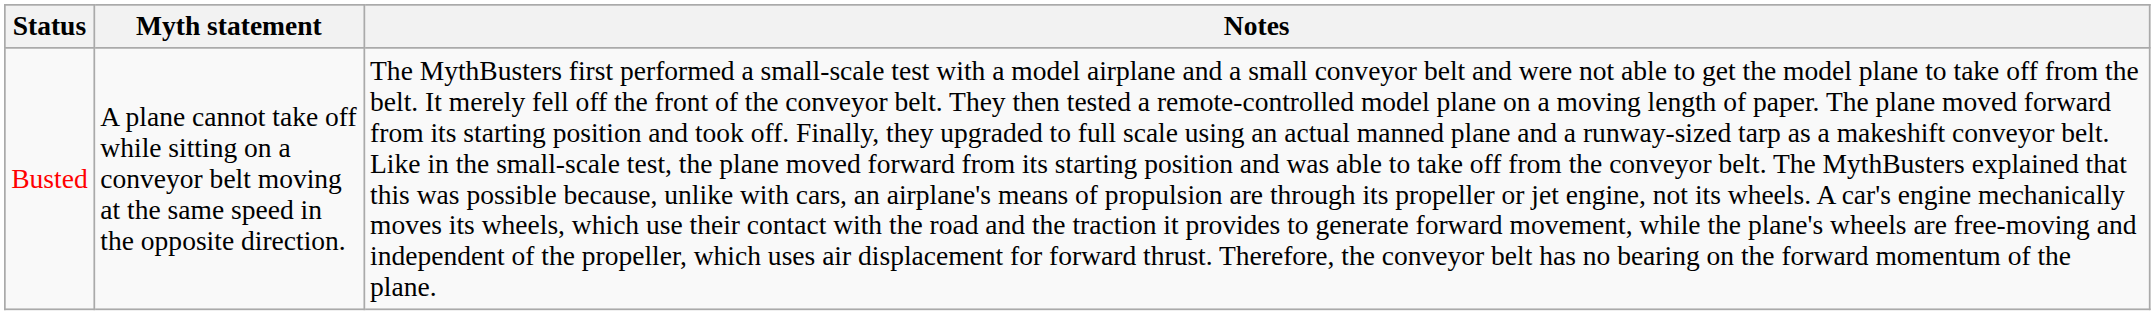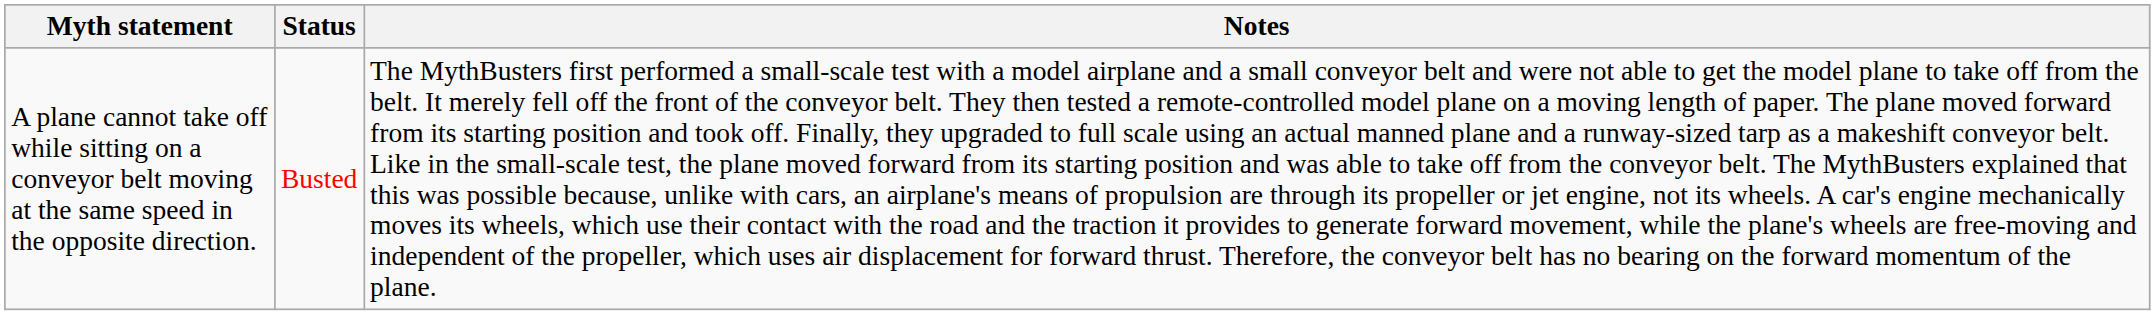columns swapped: (229, 26) <-> (49, 26)
